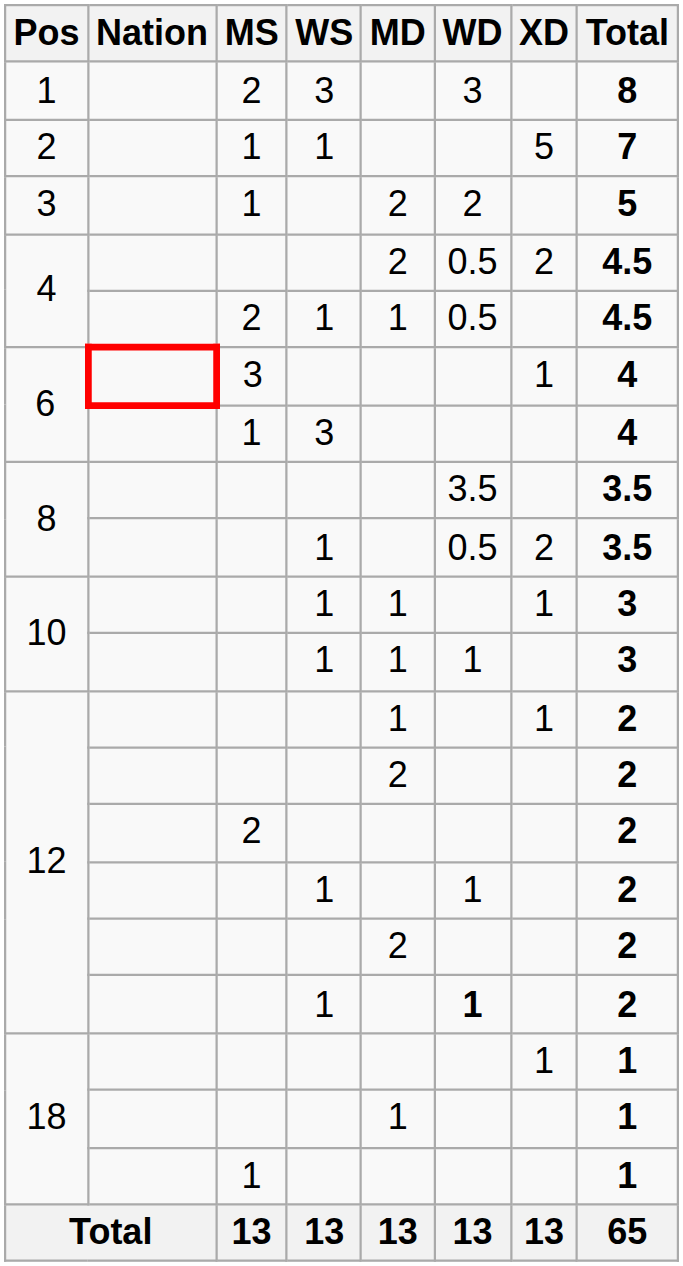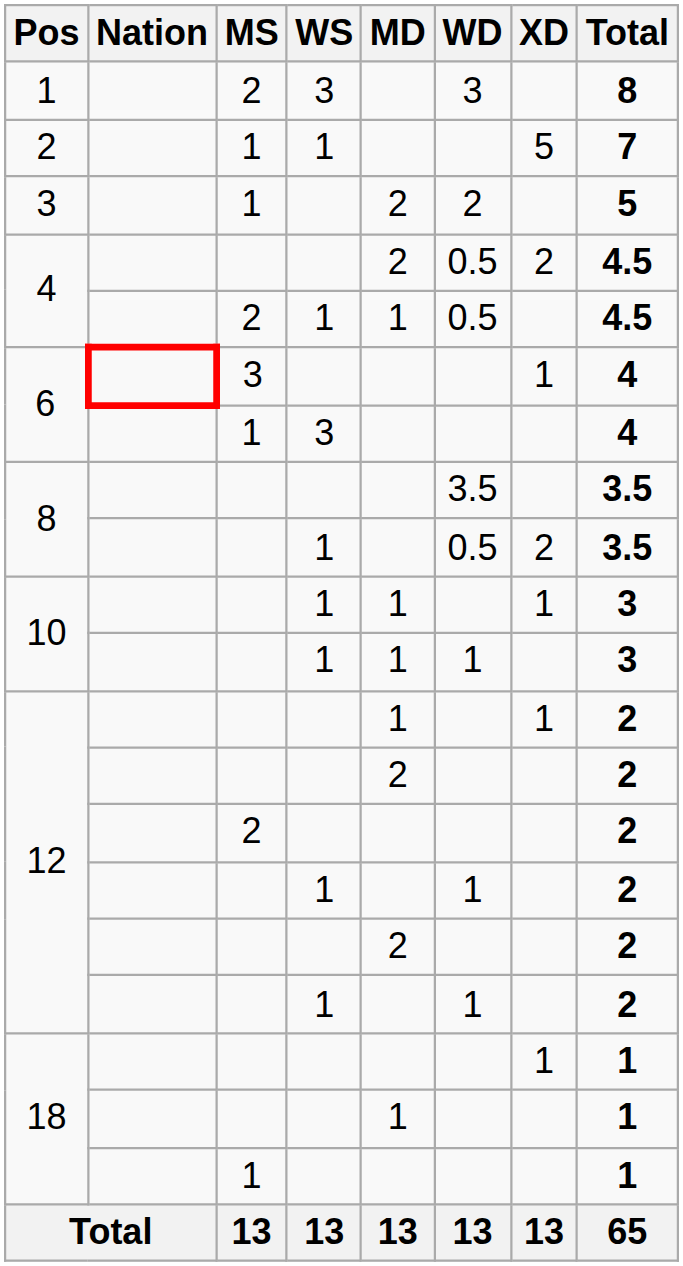(472, 1003) bold -> (472, 1003) normal
